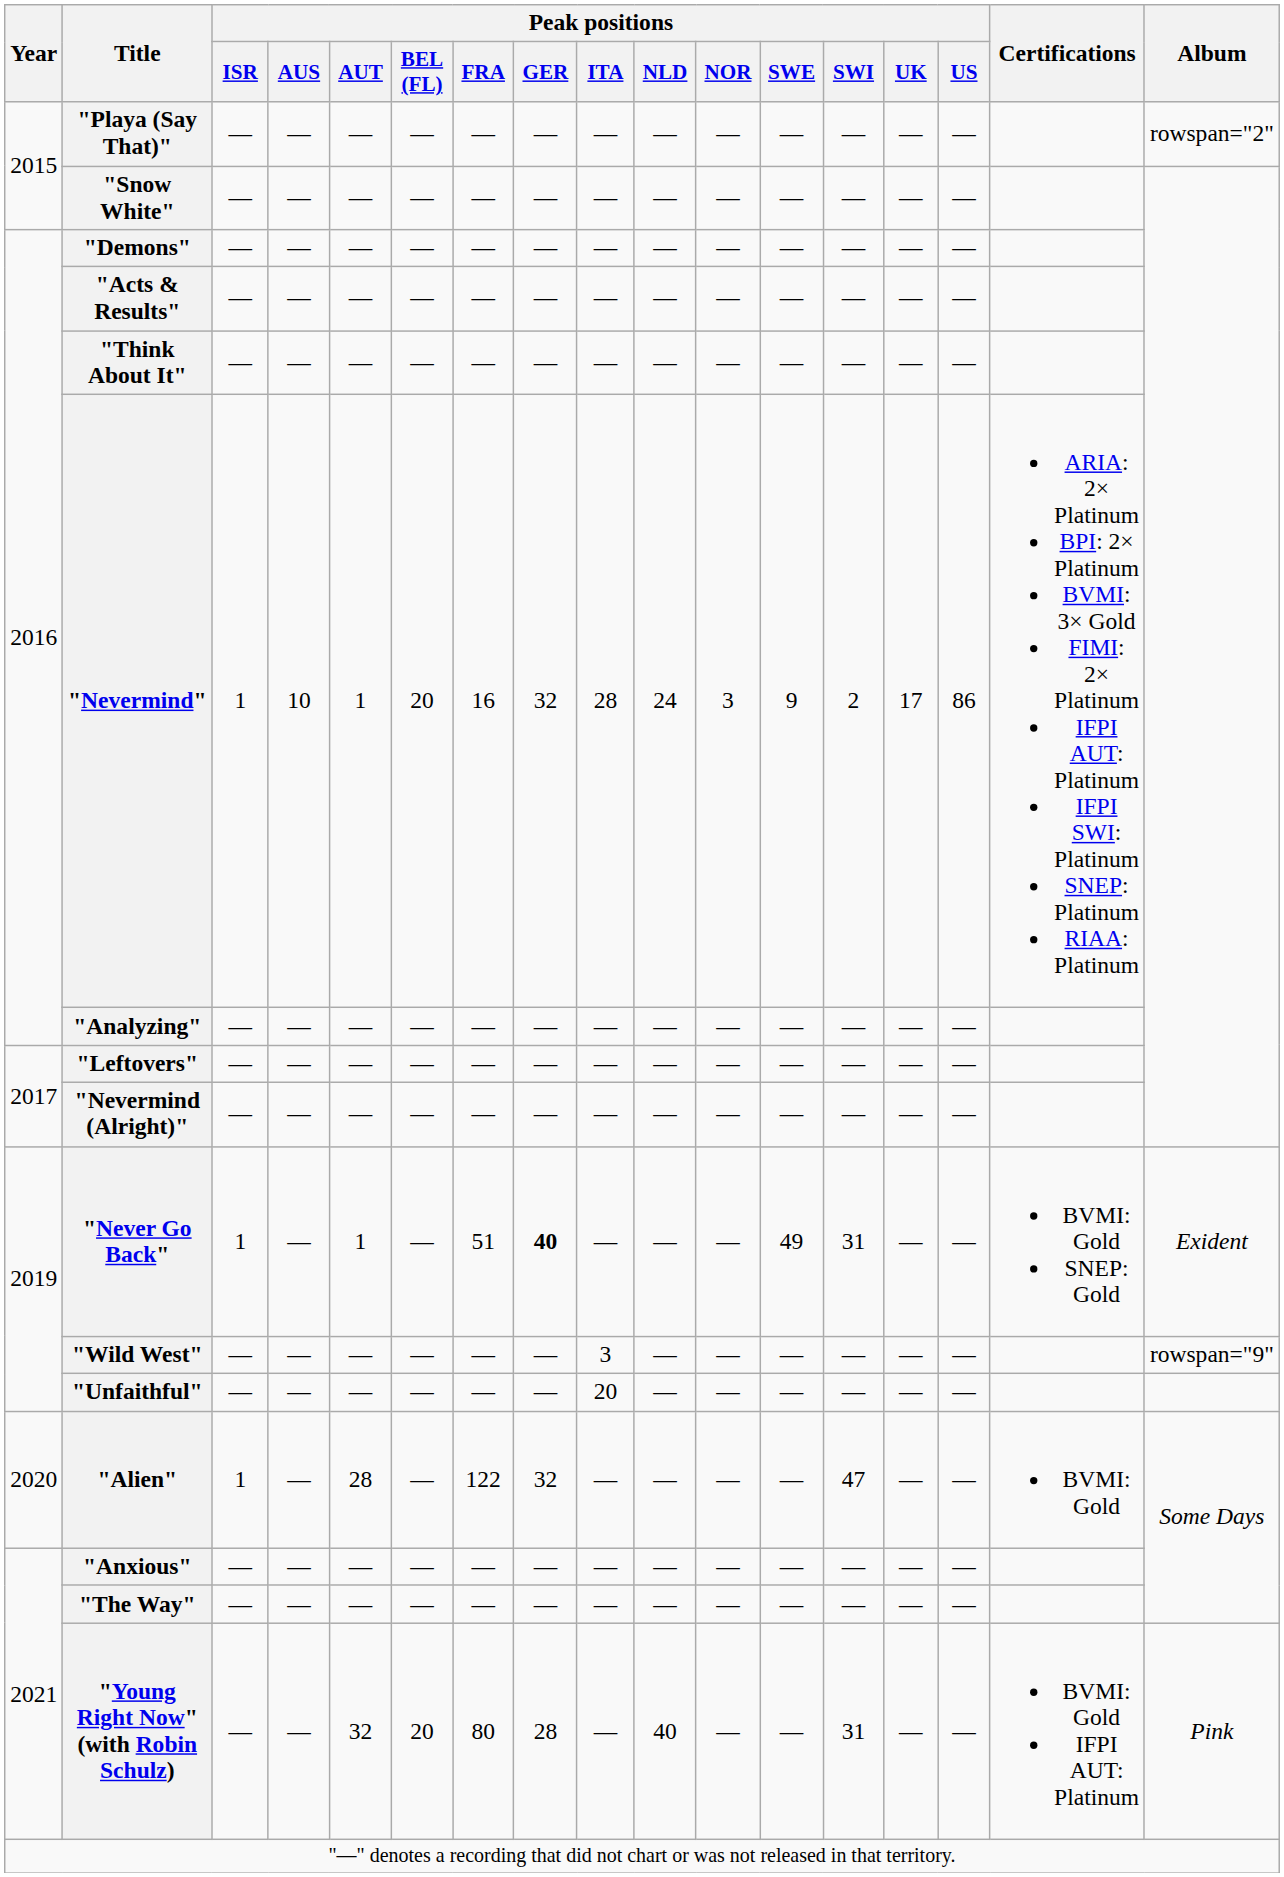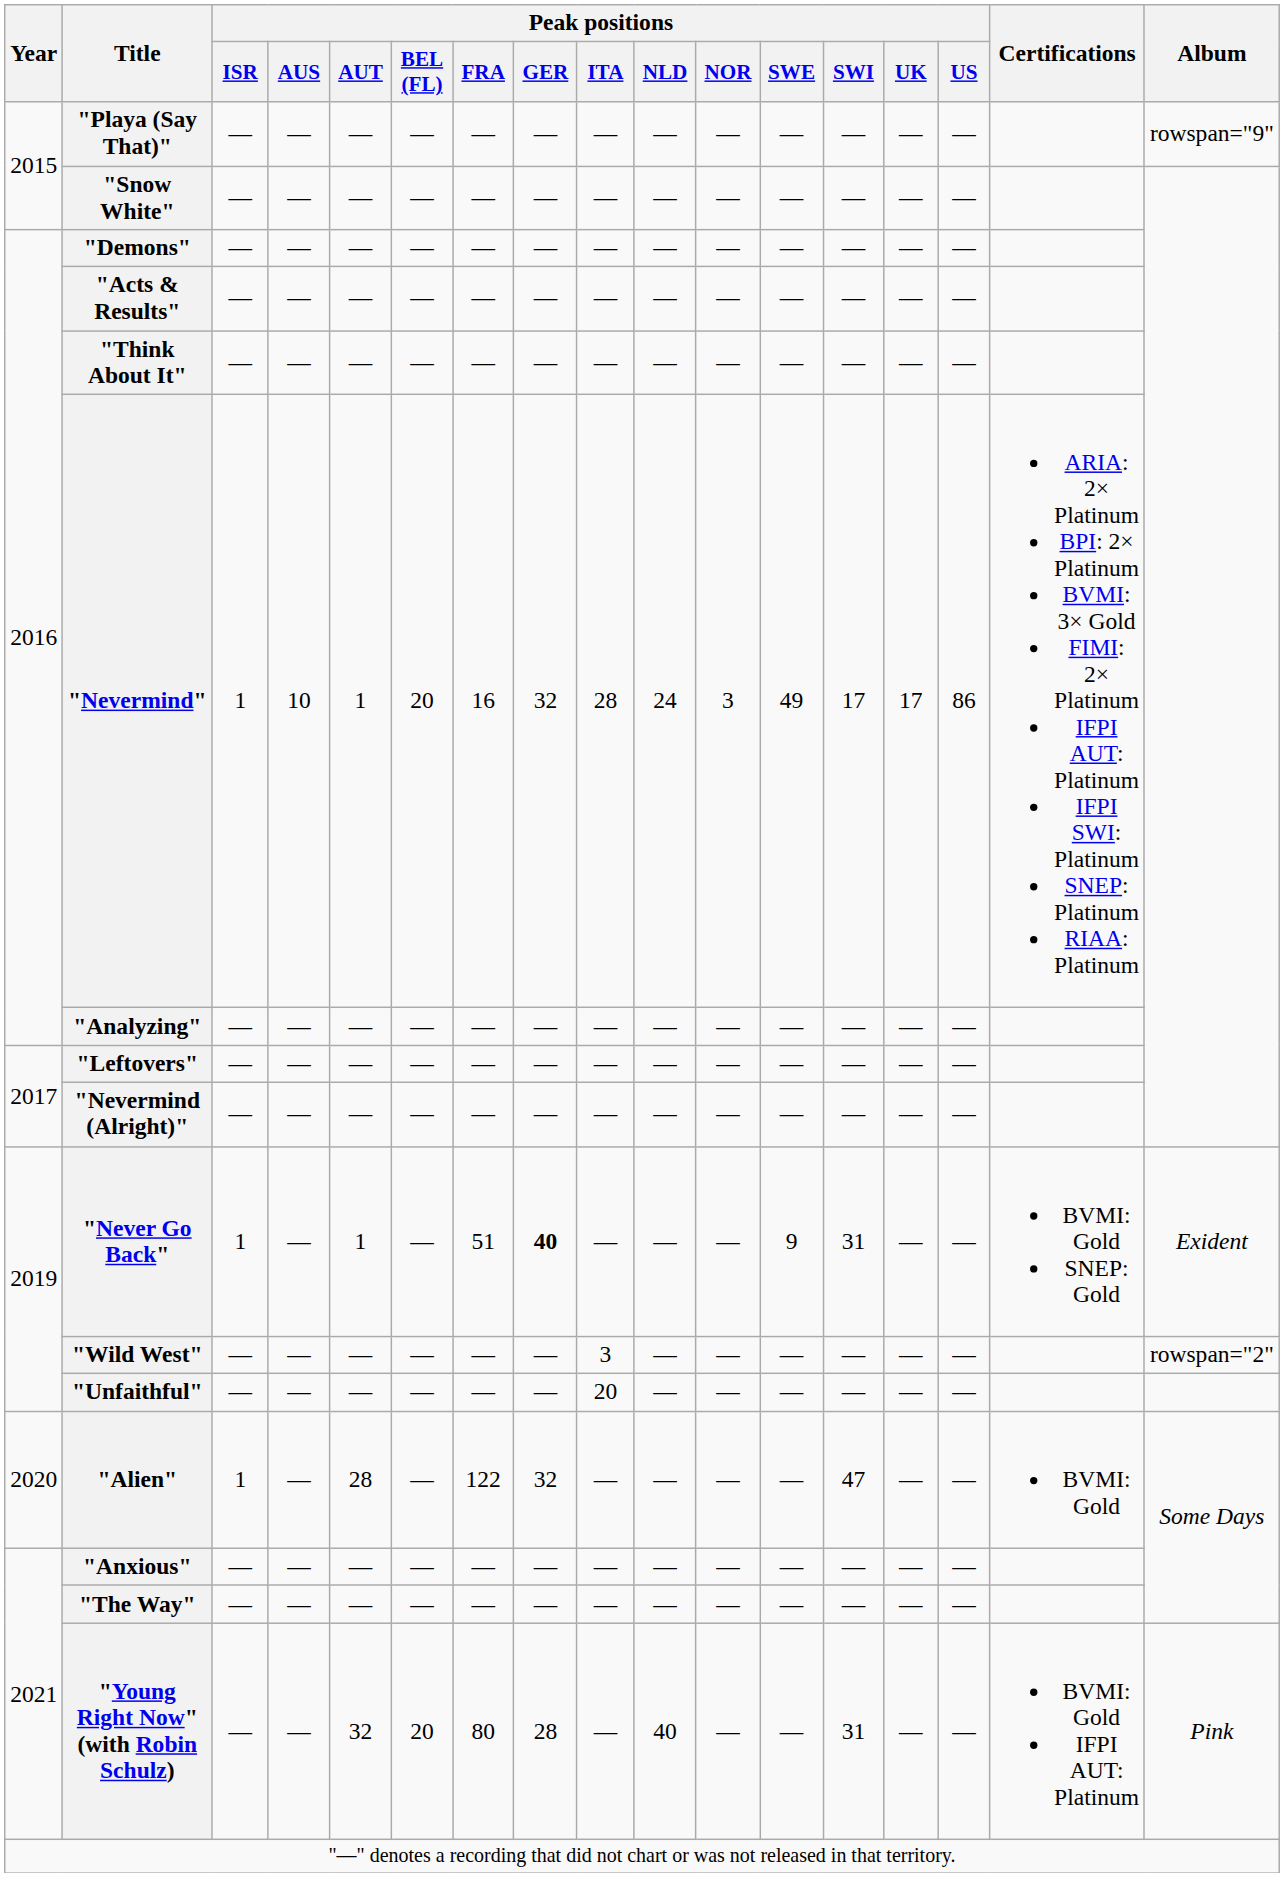(1212, 133) rowspan="2" -> (1212, 133) rowspan="9"
(792, 700) 9 -> (792, 700) 49
(853, 700) 2 -> (853, 700) 17
(792, 1241) 49 -> (792, 1241) 9
(1212, 1354) rowspan="9" -> (1212, 1354) rowspan="2"
